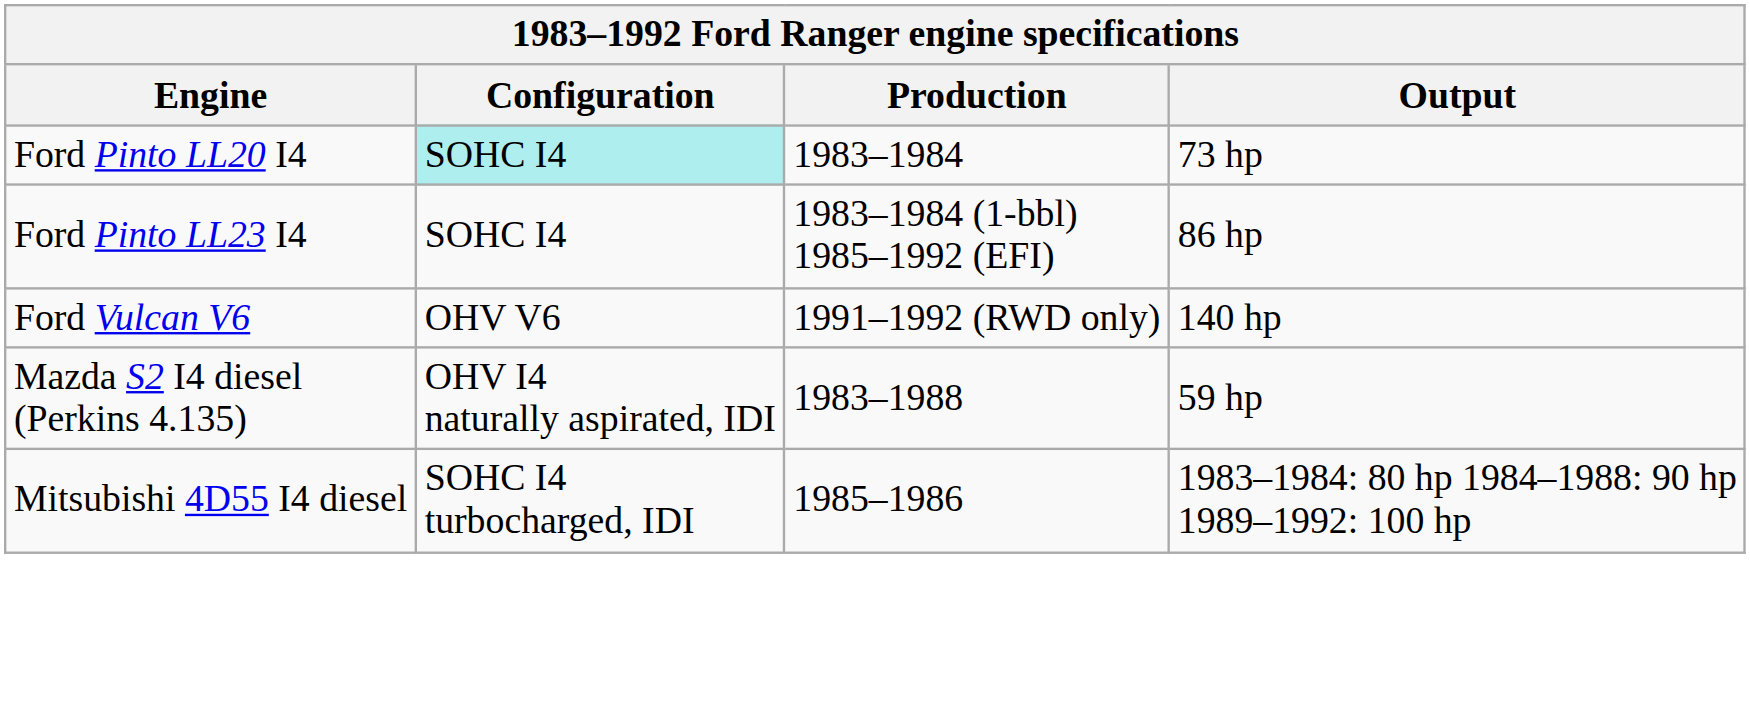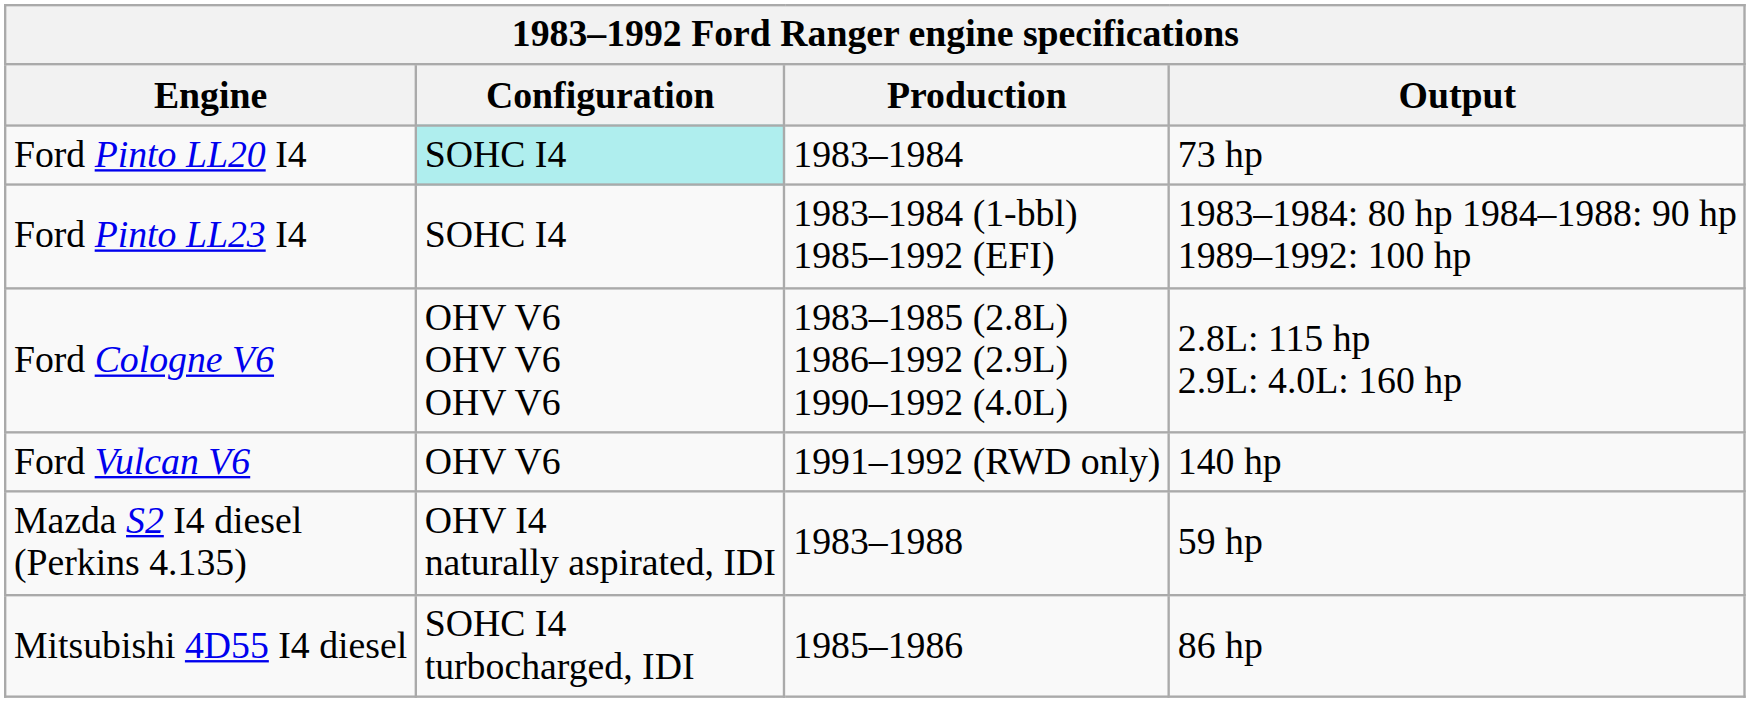(1220, 235) 86 hp -> (1457, 235) 1983–1984: 80 hp 1984–1988: 90 hp 1989–1992: 100 hp
+ row: (144, 358)
(1457, 499) 1983–1984: 80 hp 1984–1988: 90 hp 1989–1992: 100 hp -> (1220, 644) 86 hp
